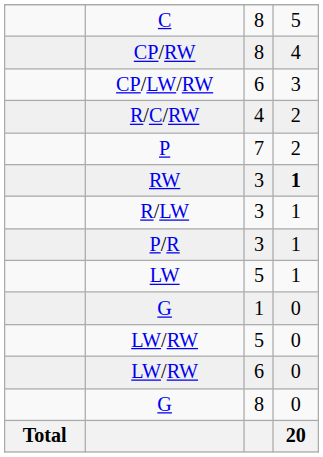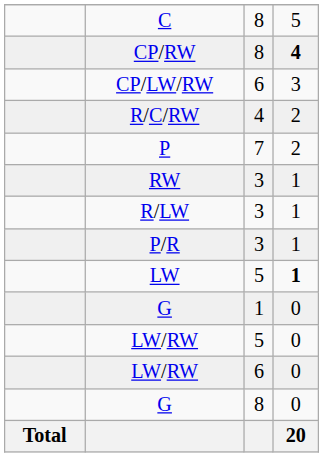(296, 52) normal -> (296, 52) bold
(296, 180) bold -> (296, 180) normal
(296, 276) normal -> (296, 276) bold
